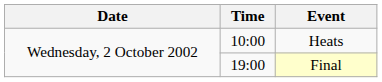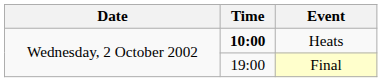(248, 40) normal -> (248, 40) bold
